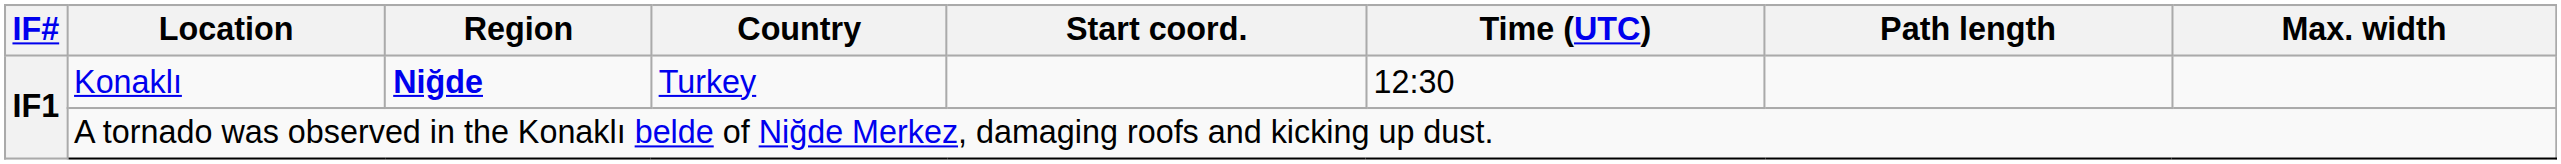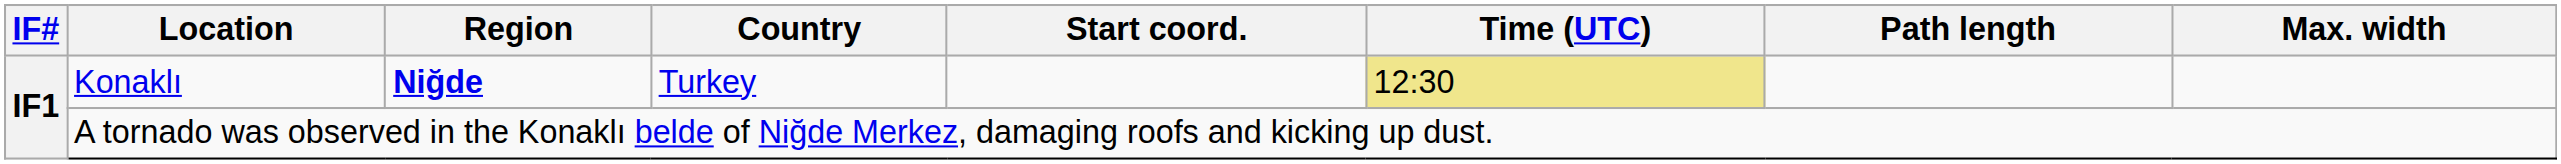(1414, 81) no background -> (1414, 81) khaki background
